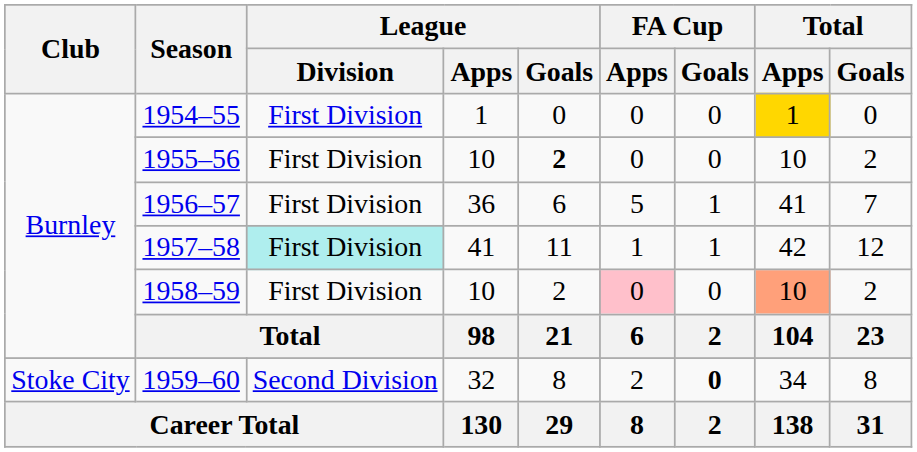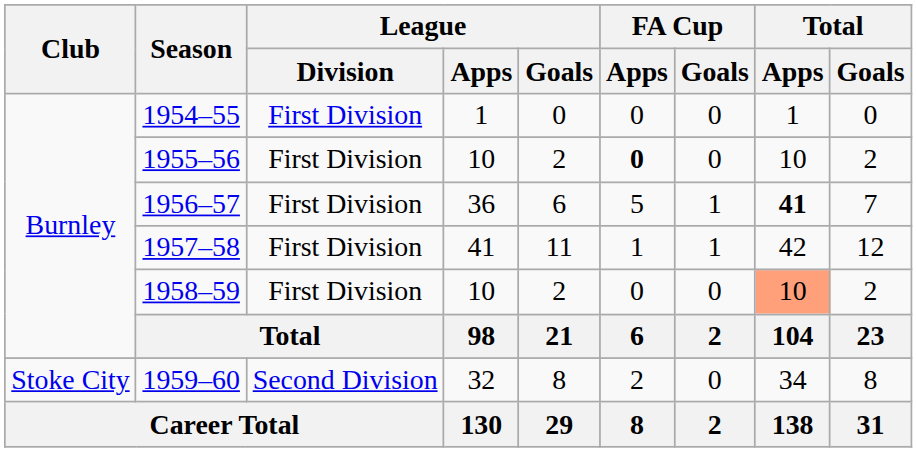(793, 114) gold background -> (793, 114) no background
(559, 159) bold -> (559, 159) normal
(637, 159) normal -> (637, 159) bold
(793, 203) normal -> (793, 203) bold
(345, 247) paleturquoise background -> (345, 247) no background
(637, 291) pink background -> (637, 291) no background
(715, 379) bold -> (715, 379) normal
